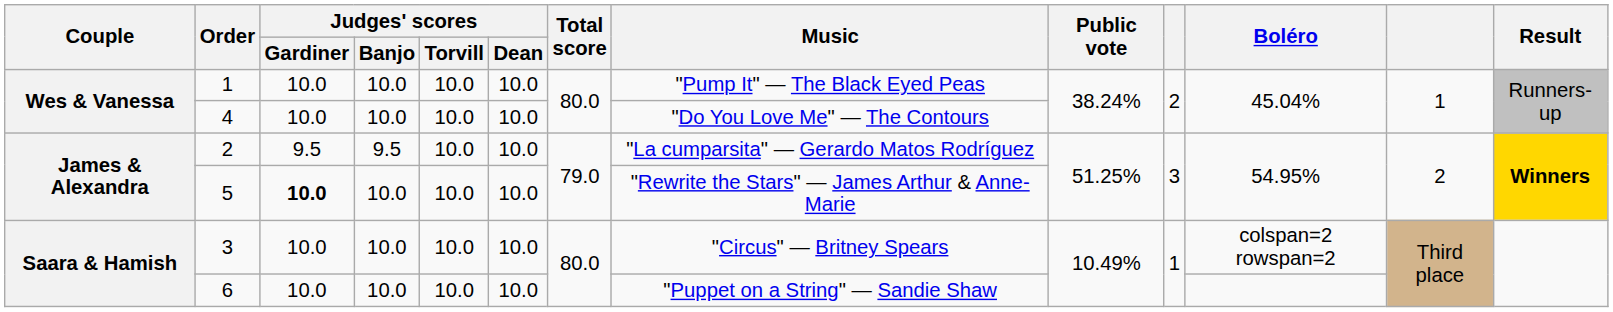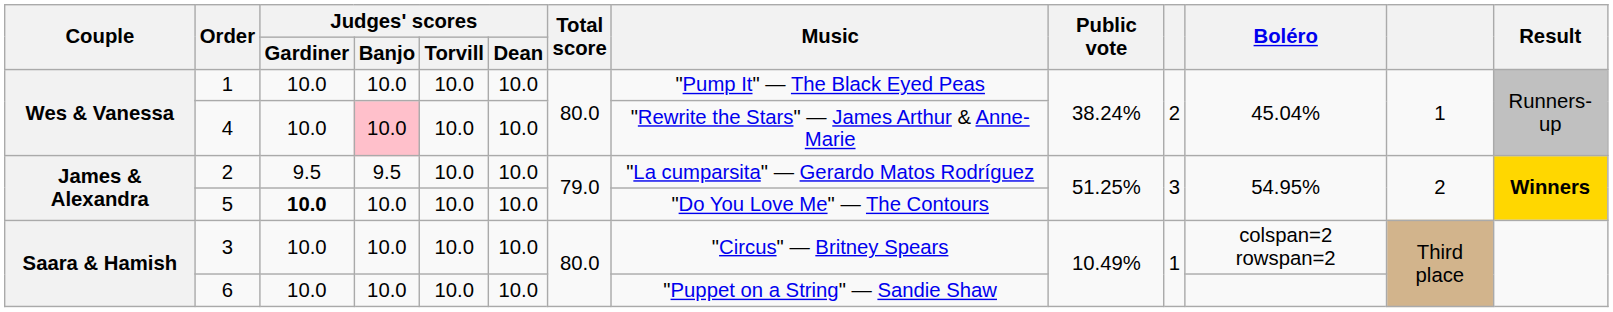(387, 117) no background -> (387, 129) pink background
(830, 117) "Do You Love Me" — The Contours -> (830, 129) "Rewrite the Stars" — James Arthur & Anne-Marie
(830, 193) "Rewrite the Stars" — James Arthur & Anne-Marie -> (830, 204) "Do You Love Me" — The Contours
